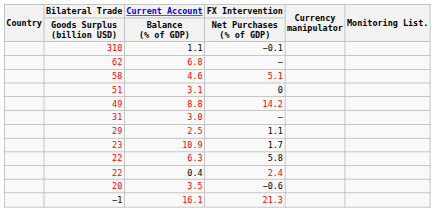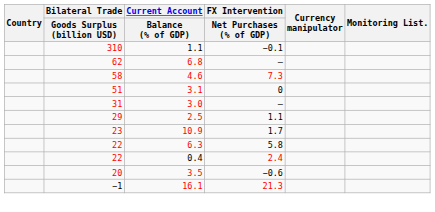(275, 76) 5.1 -> (275, 76) 7.3
- row: (195, 104)
